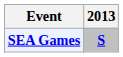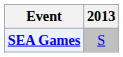(101, 40) bold -> (101, 40) normal
